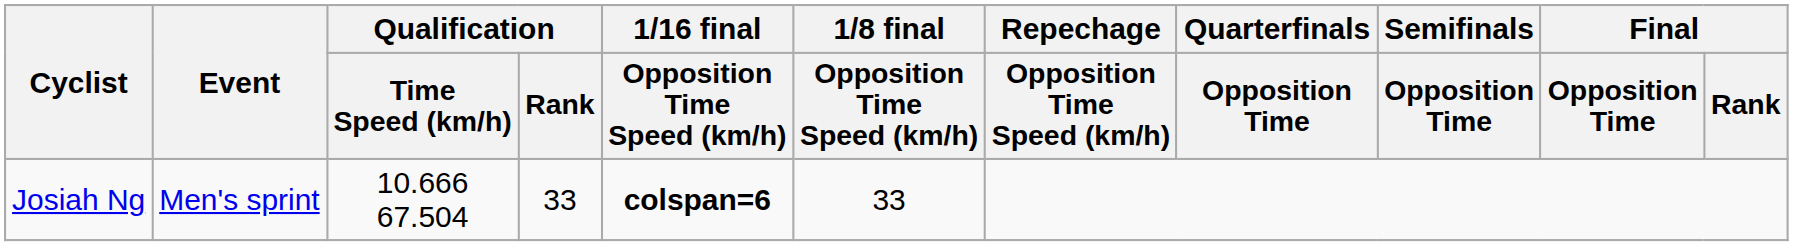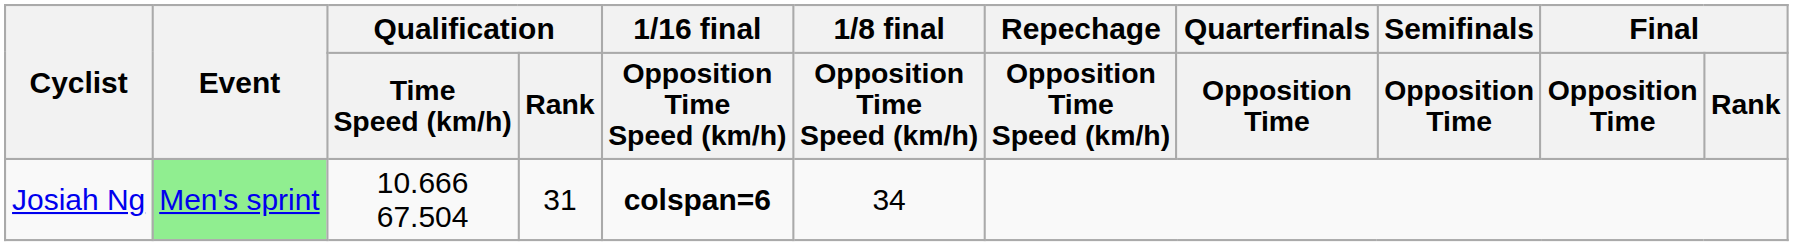(239, 200) no background -> (239, 200) lightgreen background
(560, 200) 33 -> (560, 200) 31
(889, 200) 33 -> (889, 200) 34
